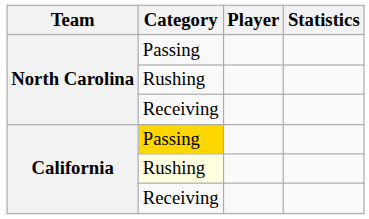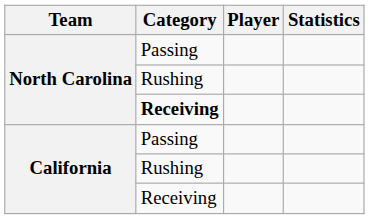(181, 109) normal -> (180, 109) bold
(171, 138) gold background -> (169, 138) no background
(174, 168) lightyellow background -> (172, 168) no background
